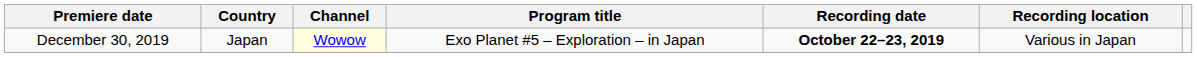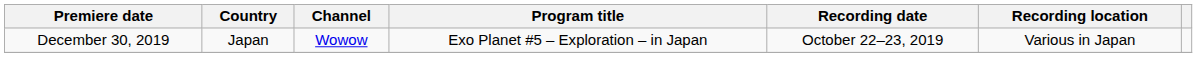(340, 40) lightyellow background -> (341, 40) no background
(871, 40) bold -> (873, 40) normal
